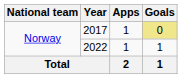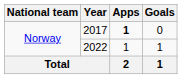(126, 30) normal -> (126, 30) bold
(160, 30) khaki background -> (160, 30) no background
